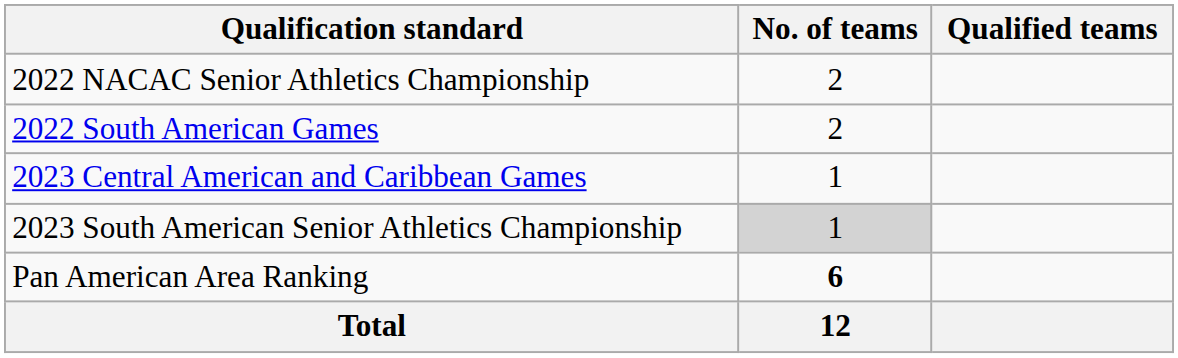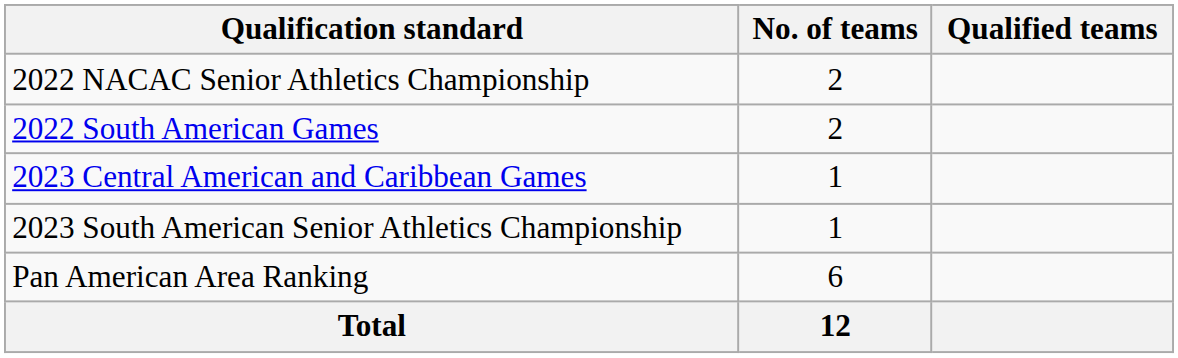(835, 227) lightgrey background -> (835, 227) no background
(835, 276) bold -> (835, 276) normal
